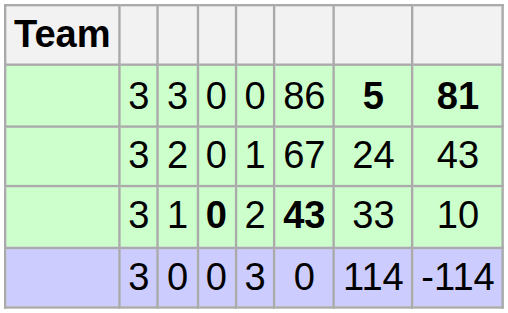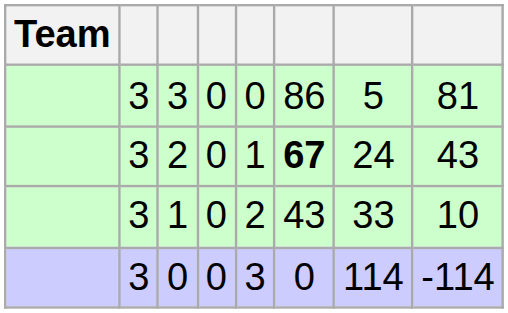(373, 95) bold -> (373, 95) normal
(458, 95) bold -> (458, 95) normal
(304, 155) normal -> (304, 155) bold
(216, 215) bold -> (216, 215) normal
(304, 215) bold -> (304, 215) normal
